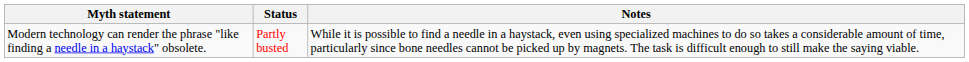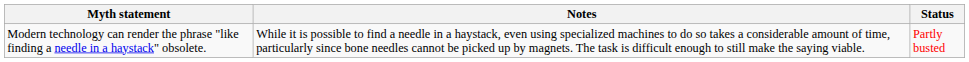columns swapped: (281, 14) <-> (636, 14)
